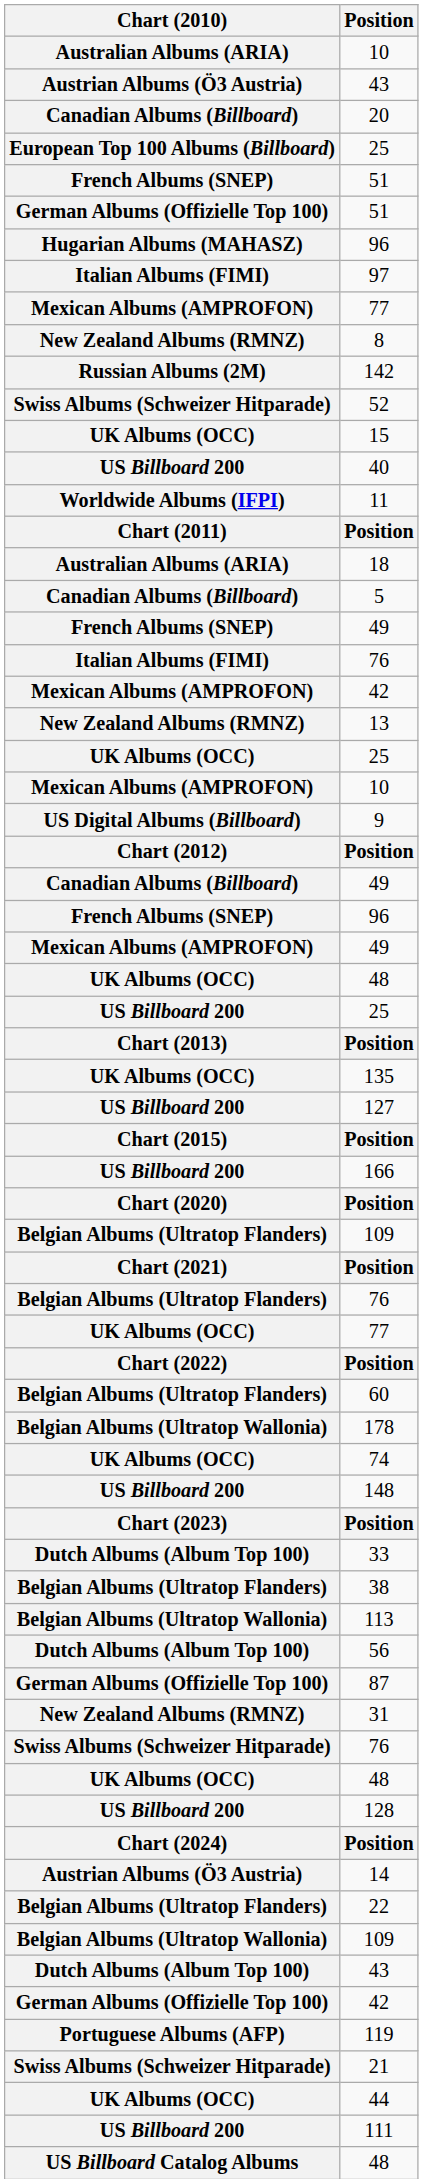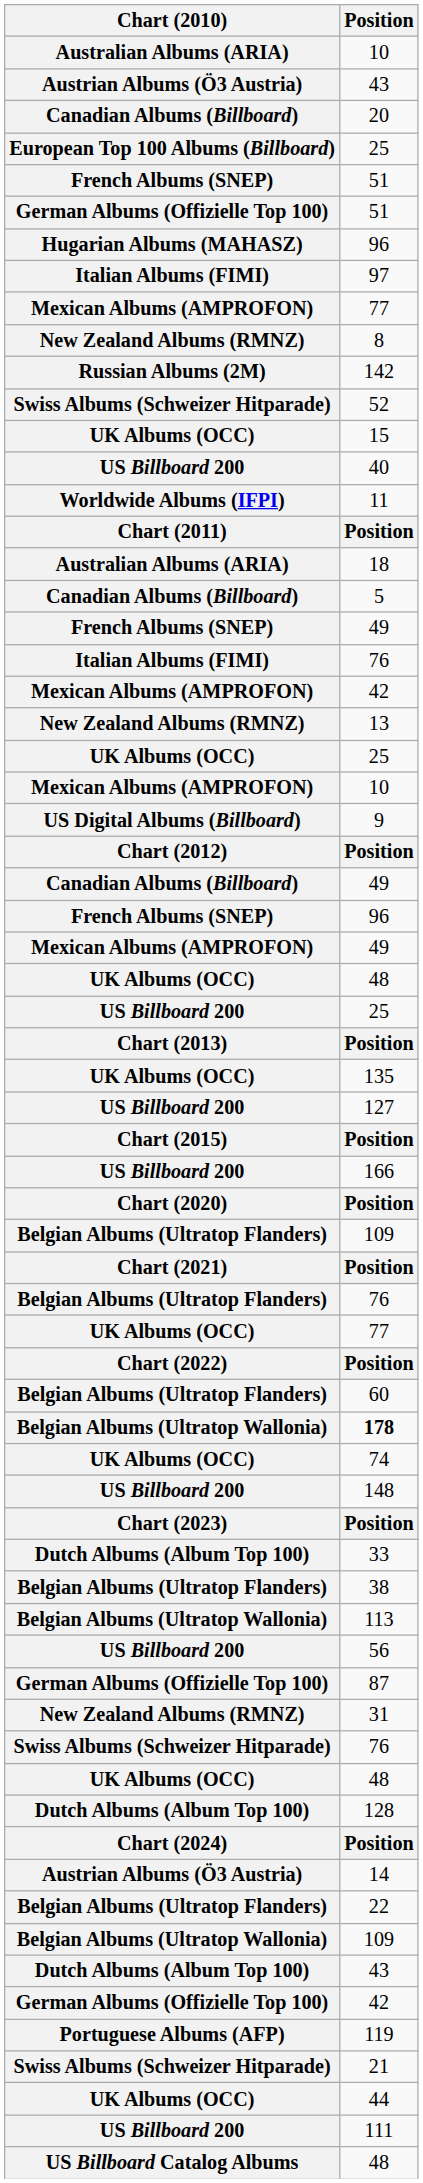(379, 1427) normal -> (379, 1427) bold
(172, 1651) Dutch Albums (Album Top 100) -> (172, 1651) US Billboard 200
(172, 1810) US Billboard 200 -> (172, 1810) Dutch Albums (Album Top 100)
